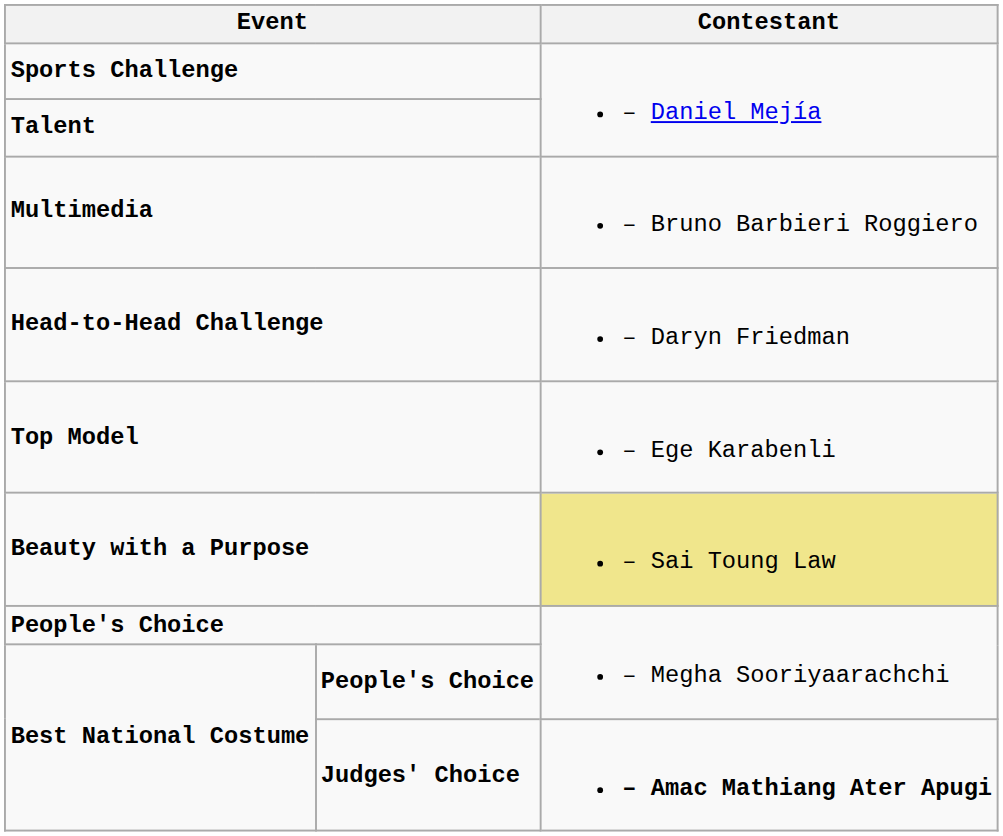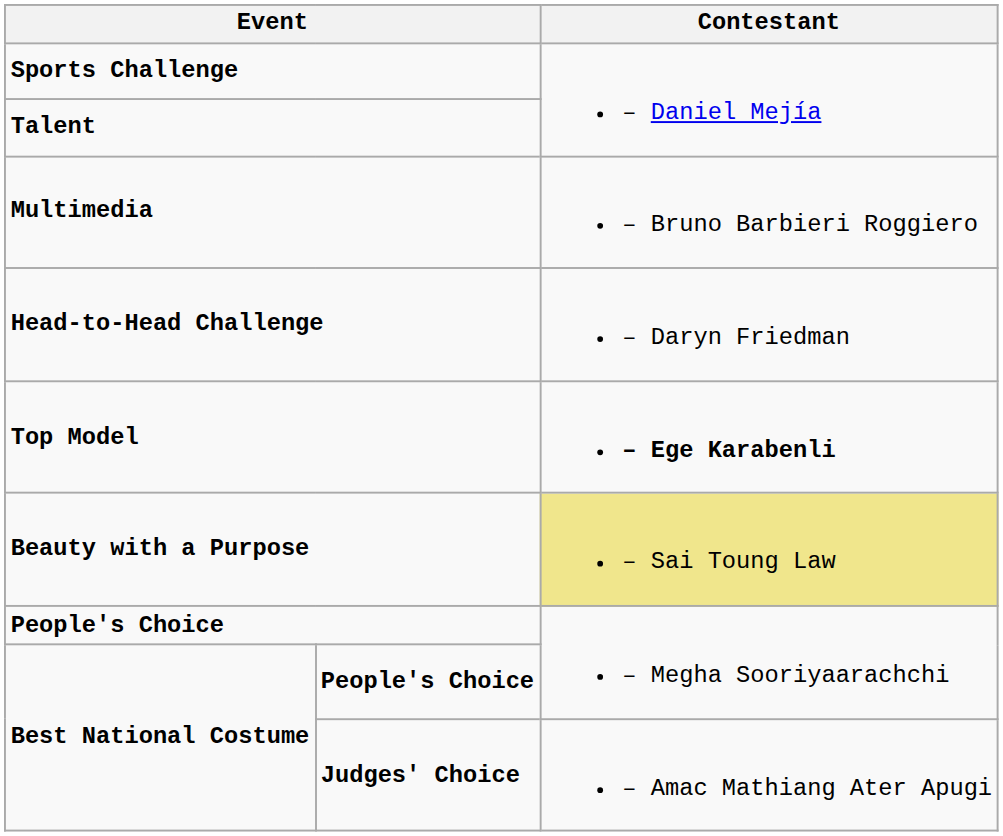(769, 451) normal -> (769, 451) bold
(769, 789) bold -> (769, 789) normal
